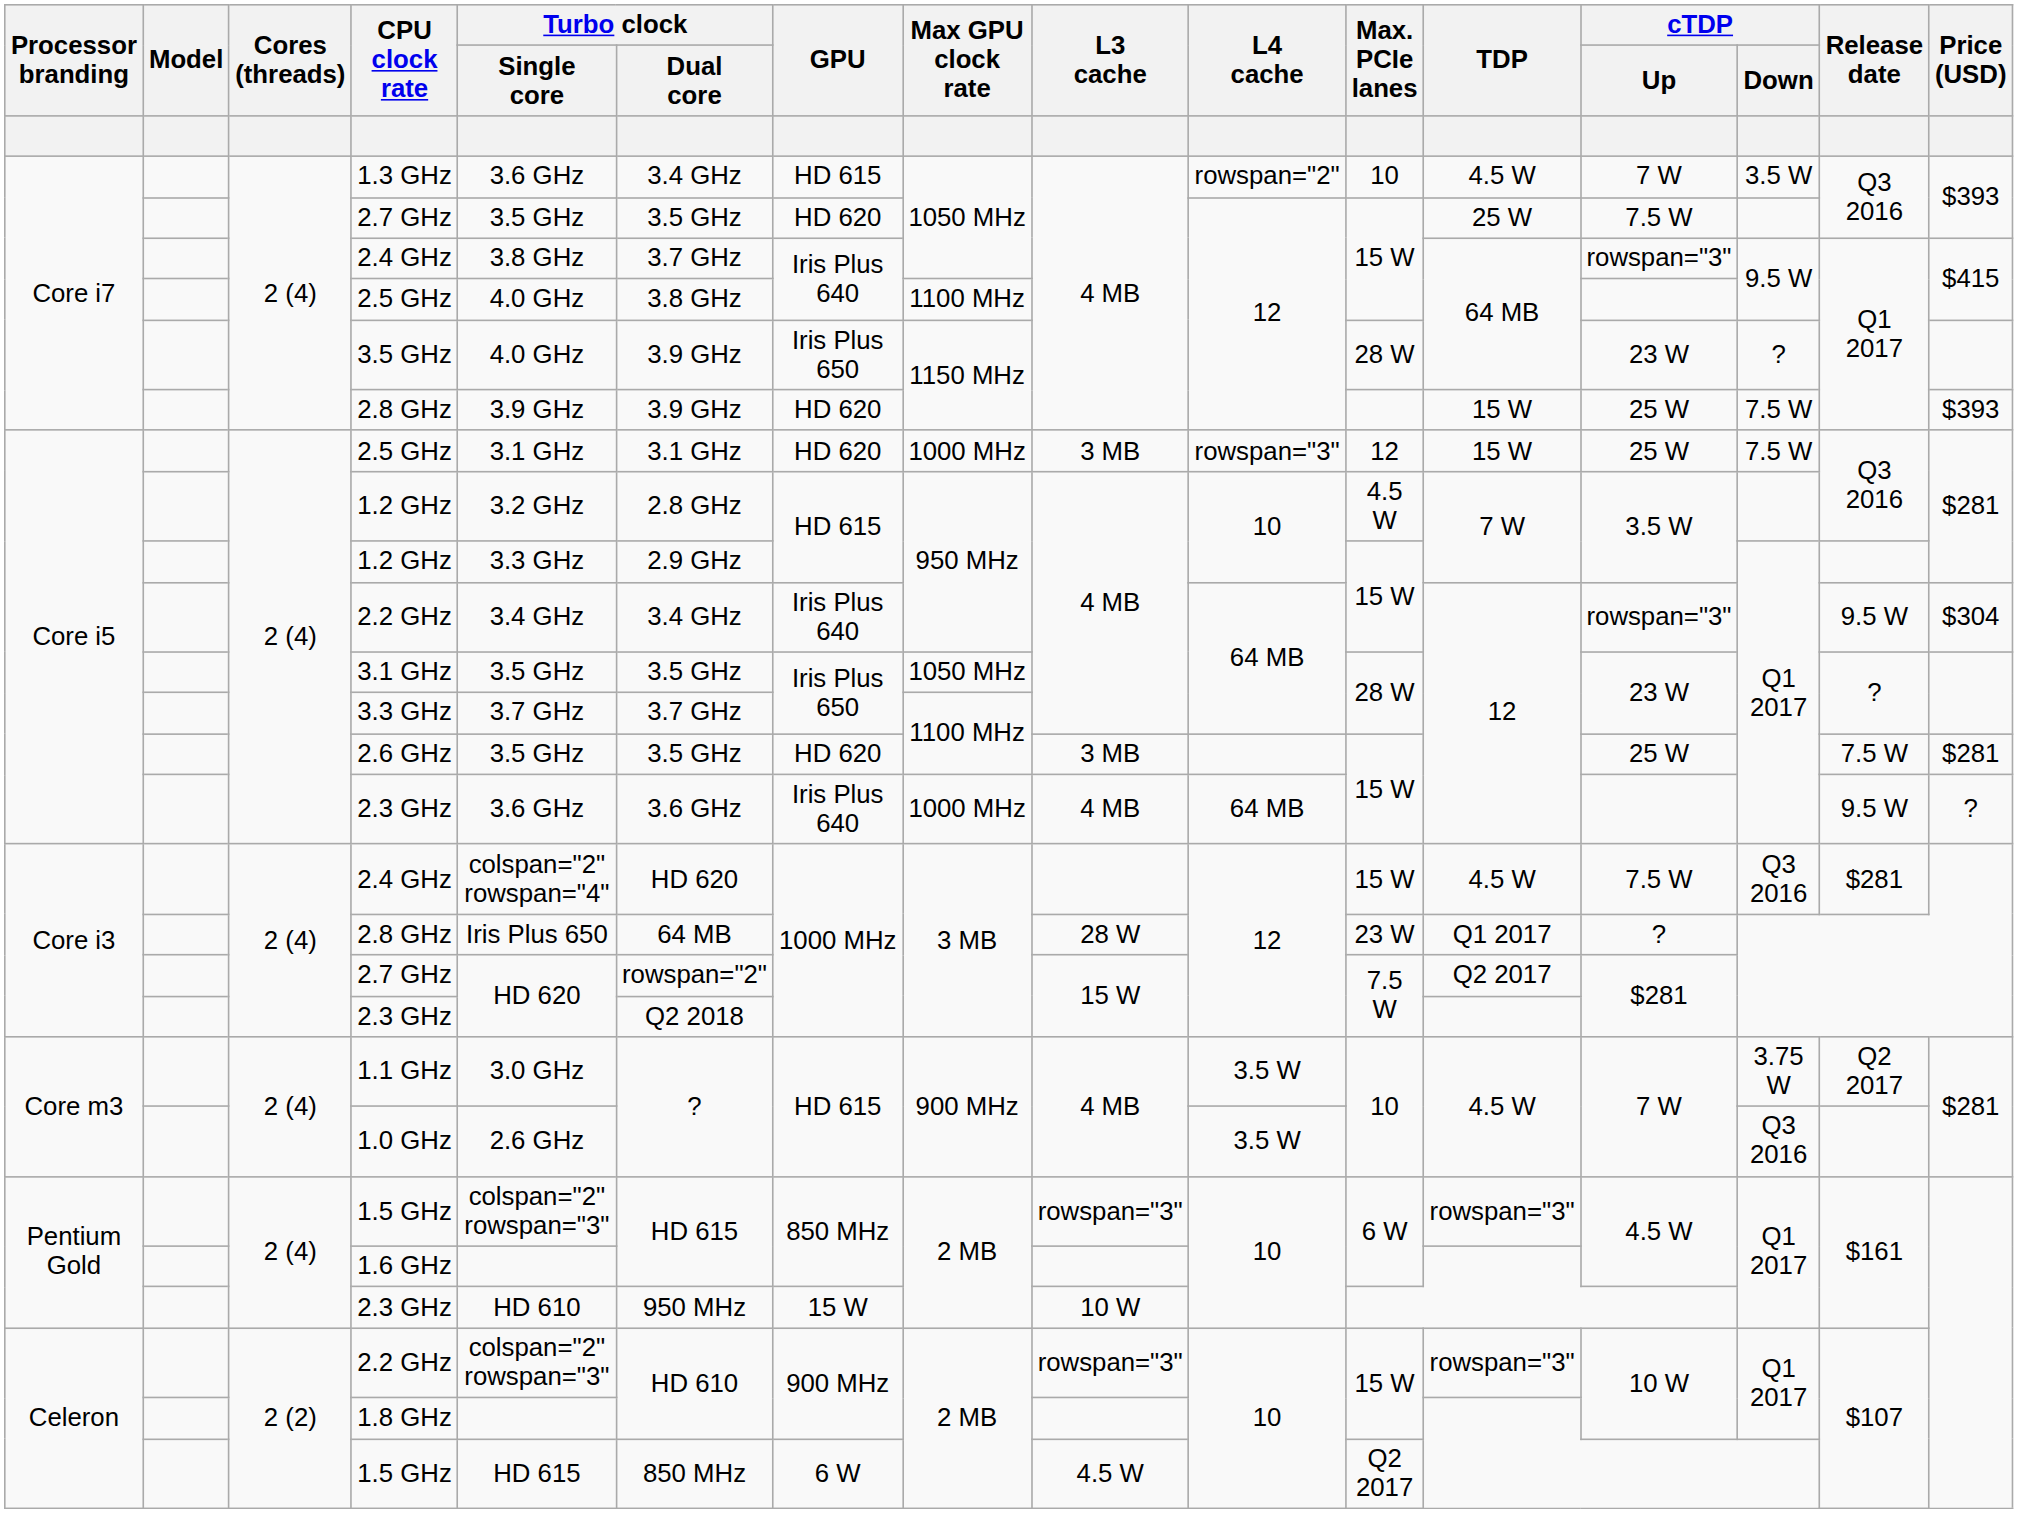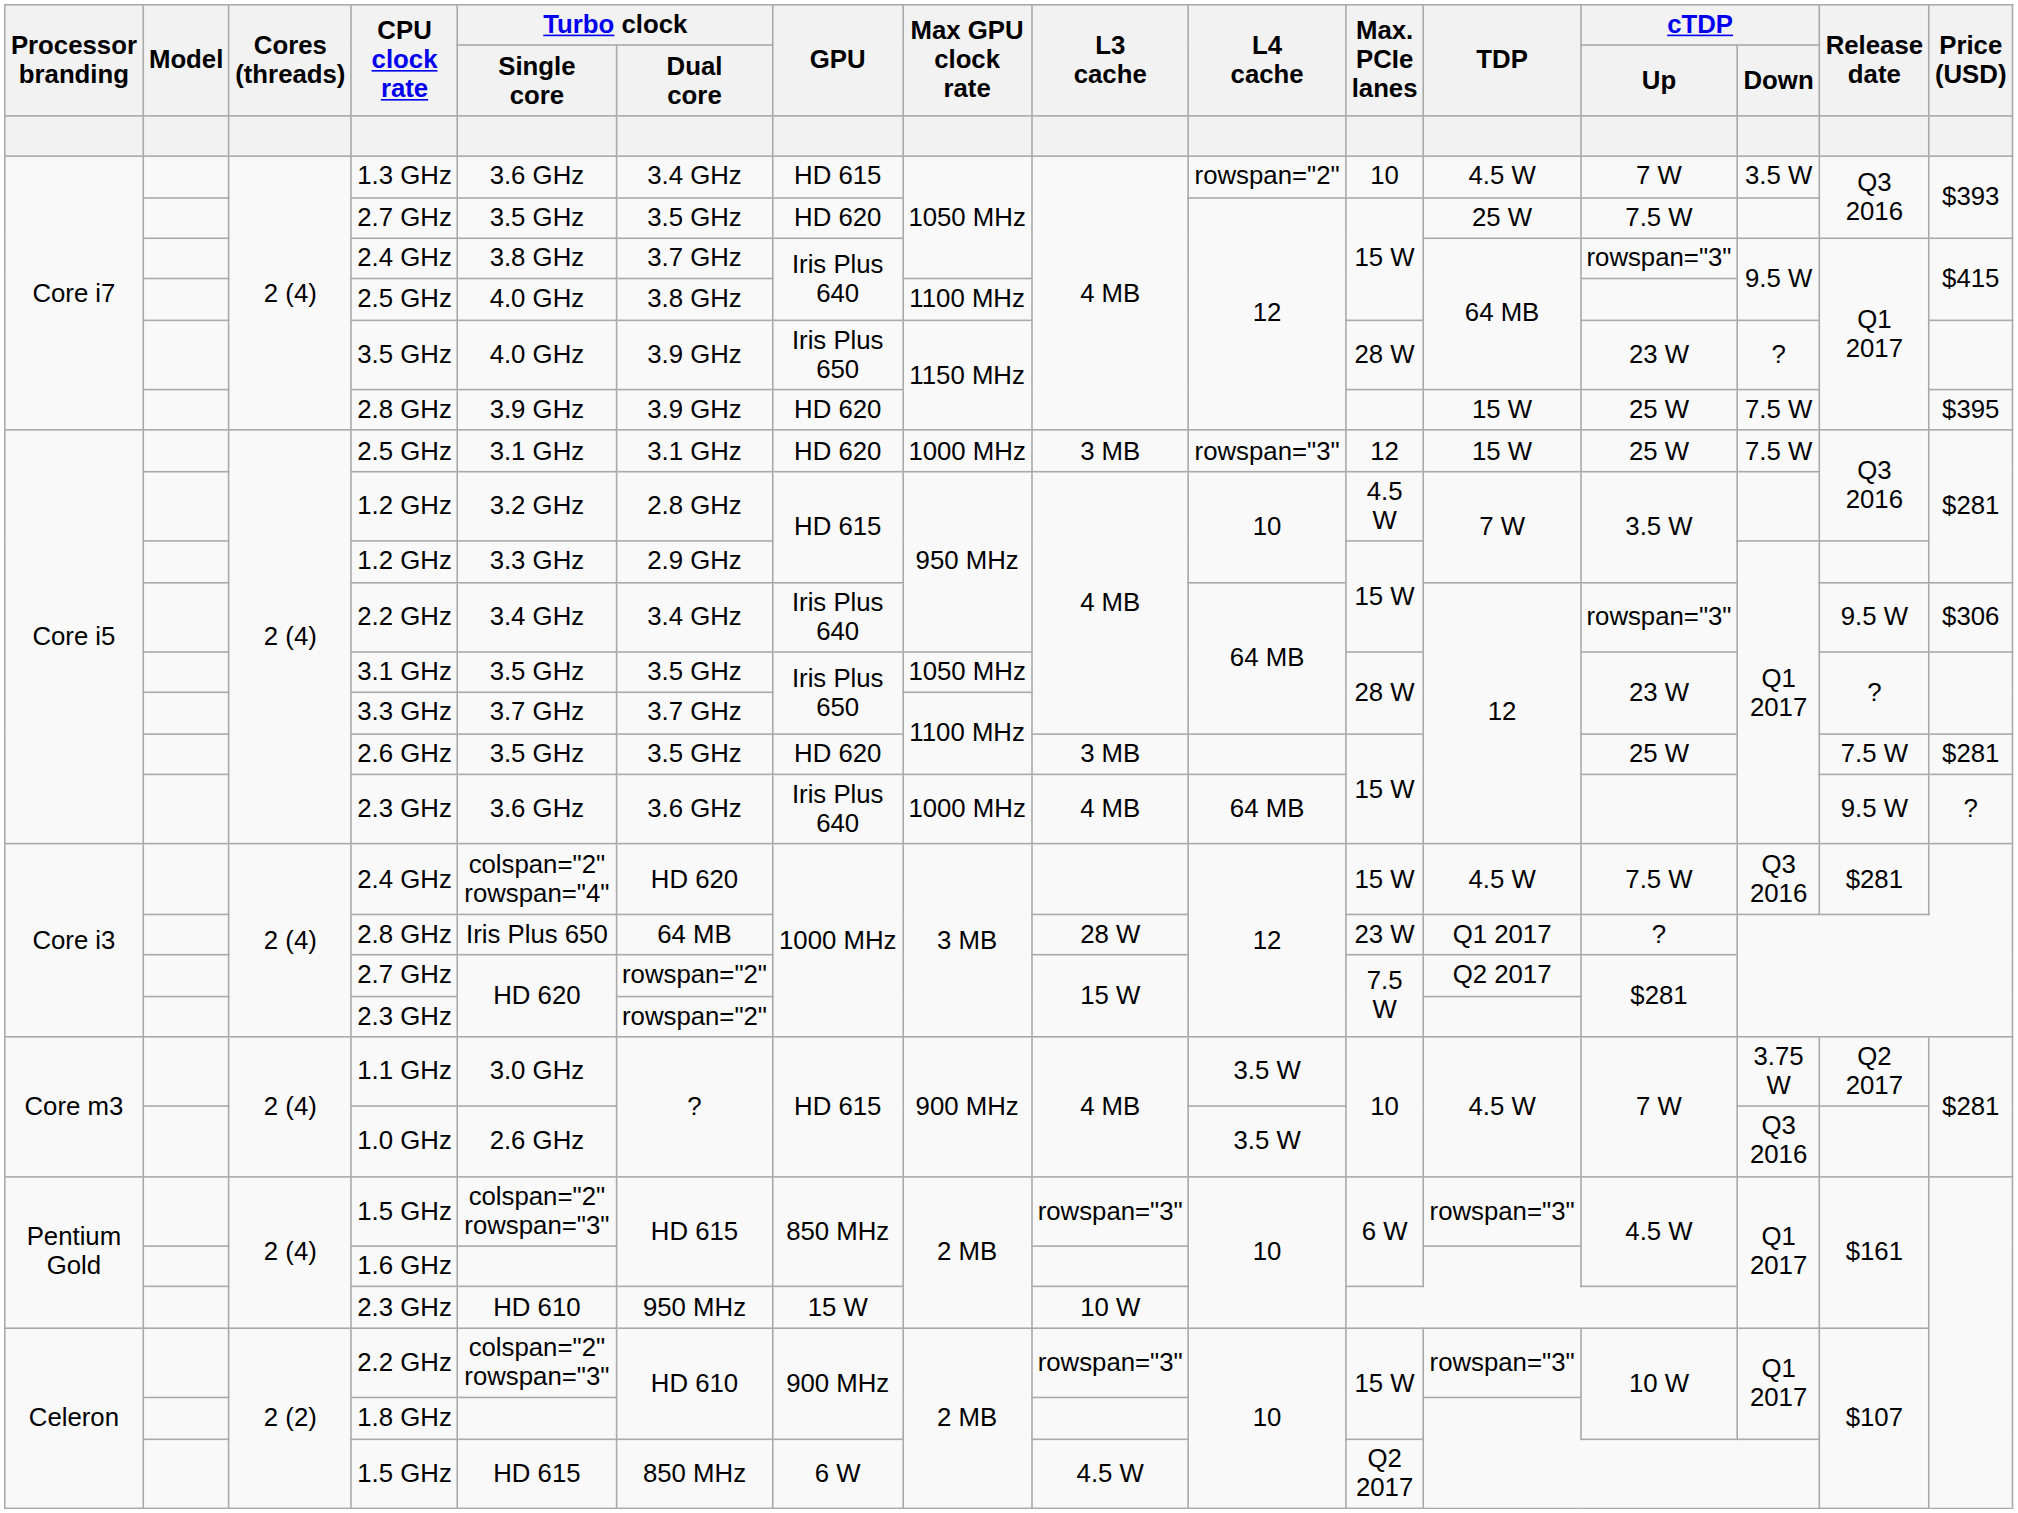(1971, 409) $393 -> (1971, 409) $395
(1971, 616) $304 -> (1971, 616) $306
(695, 1015) Q2 2018 -> (695, 1015) rowspan="2"
